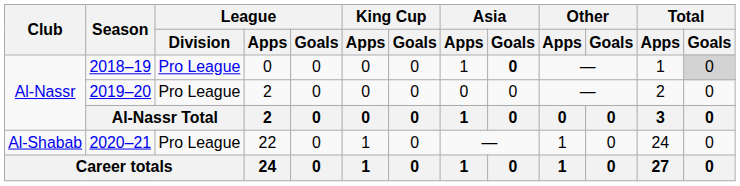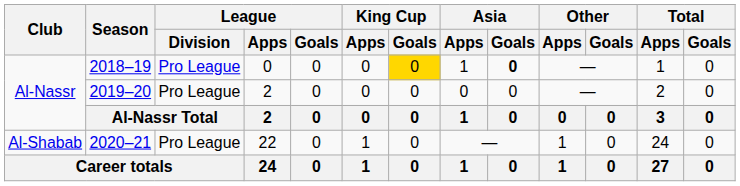(415, 67) no background -> (415, 67) gold background
(709, 67) lightgrey background -> (709, 67) no background
